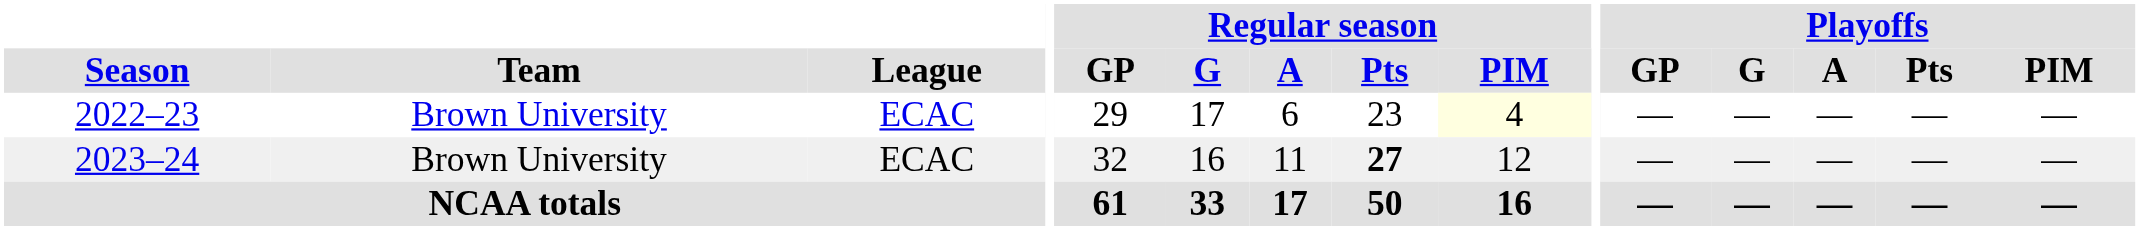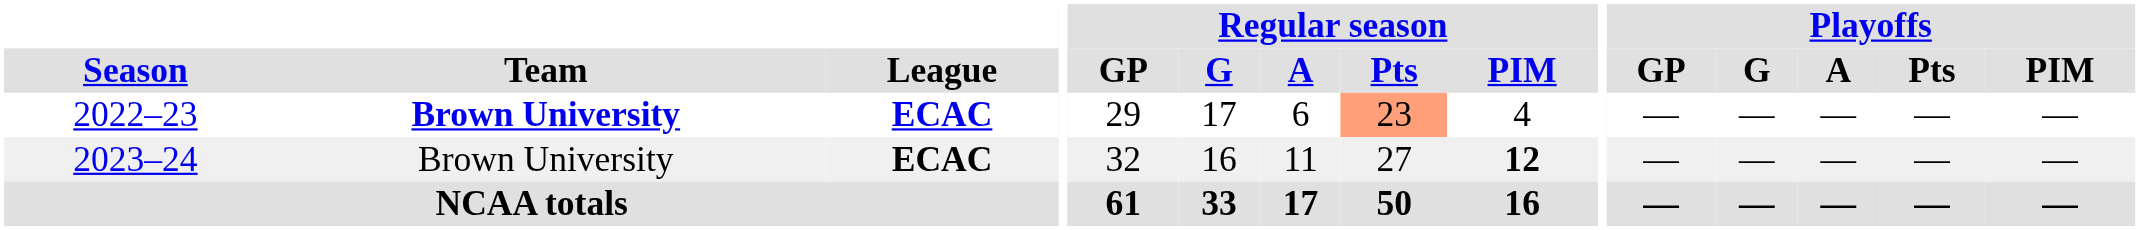(539, 114) normal -> (546, 114) bold
(927, 114) normal -> (942, 114) bold
(1385, 114) no background -> (1394, 114) lightsalmon background
(1514, 114) lightyellow background -> (1522, 114) no background
(927, 158) normal -> (942, 158) bold
(1385, 158) bold -> (1394, 158) normal
(1514, 158) normal -> (1522, 158) bold
